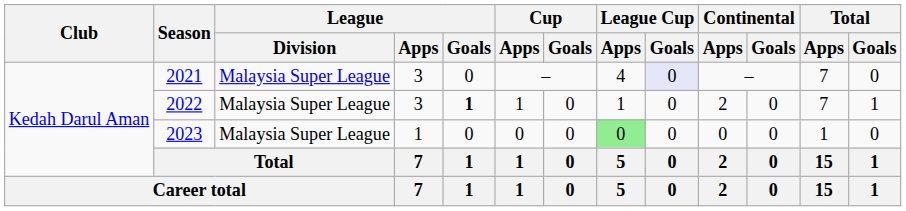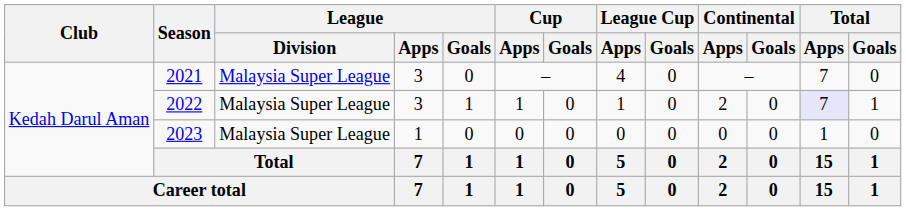(672, 76) lavender background -> (672, 76) no background
(469, 104) bold -> (469, 104) normal
(824, 104) no background -> (824, 104) lavender background
(621, 133) lightgreen background -> (621, 133) no background
